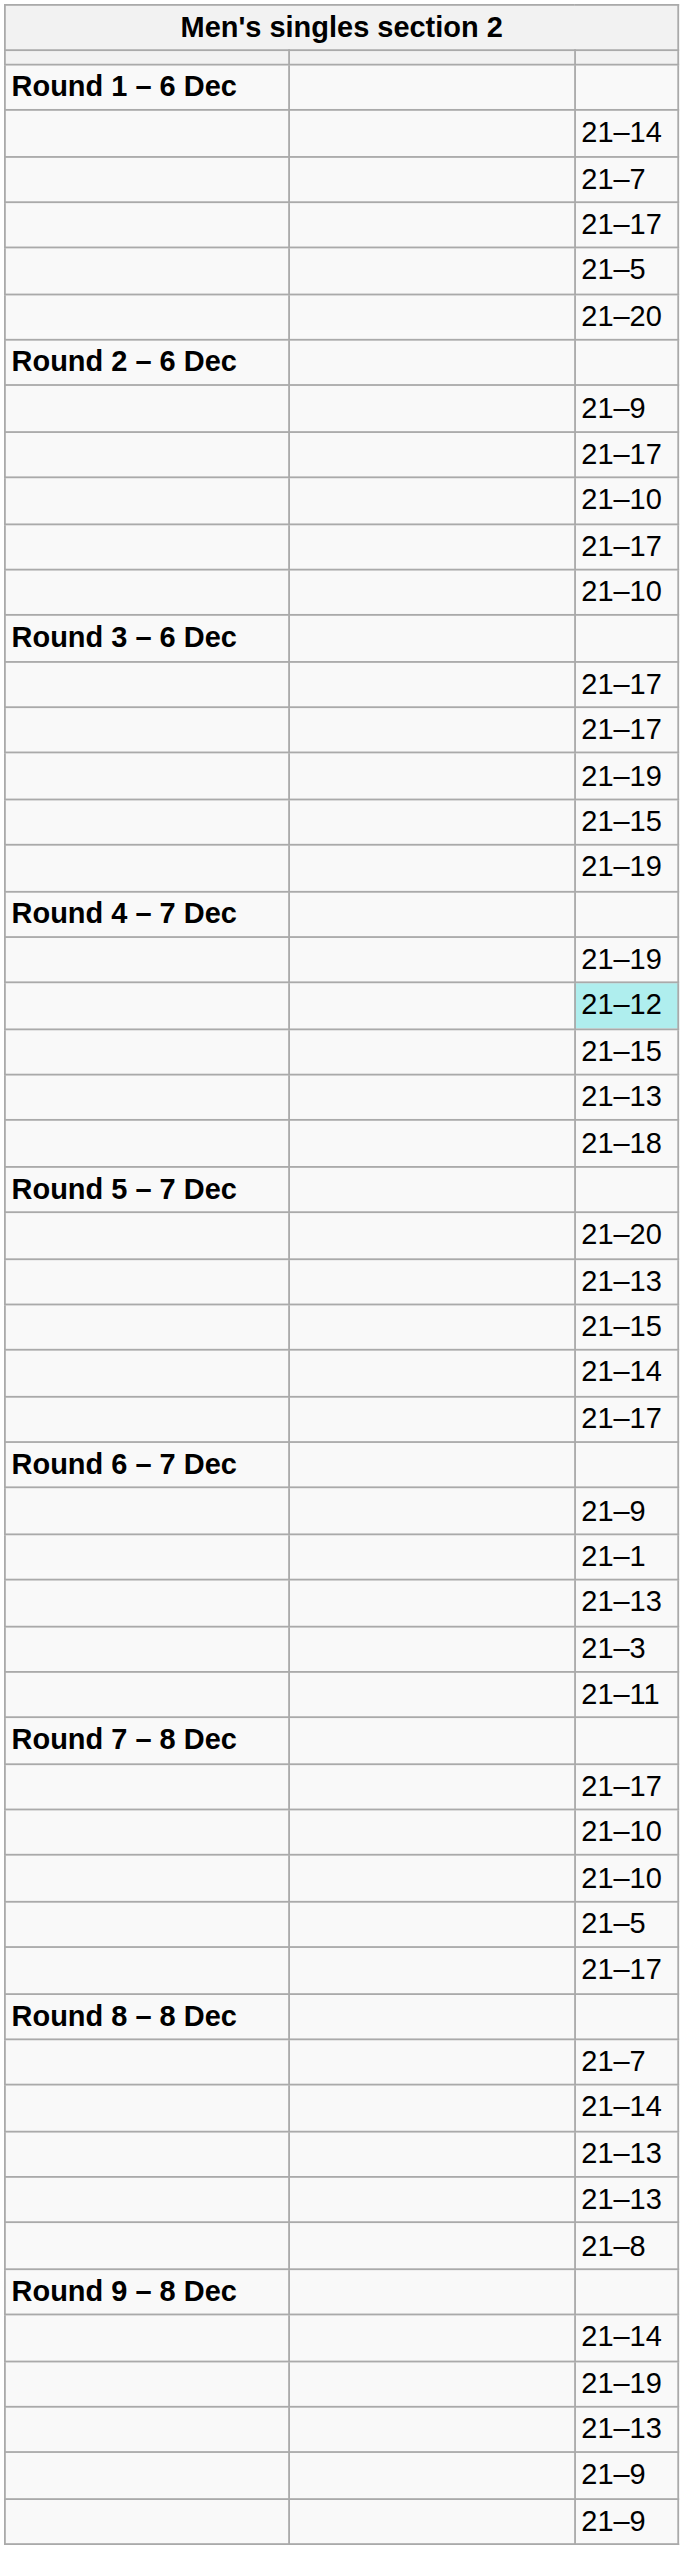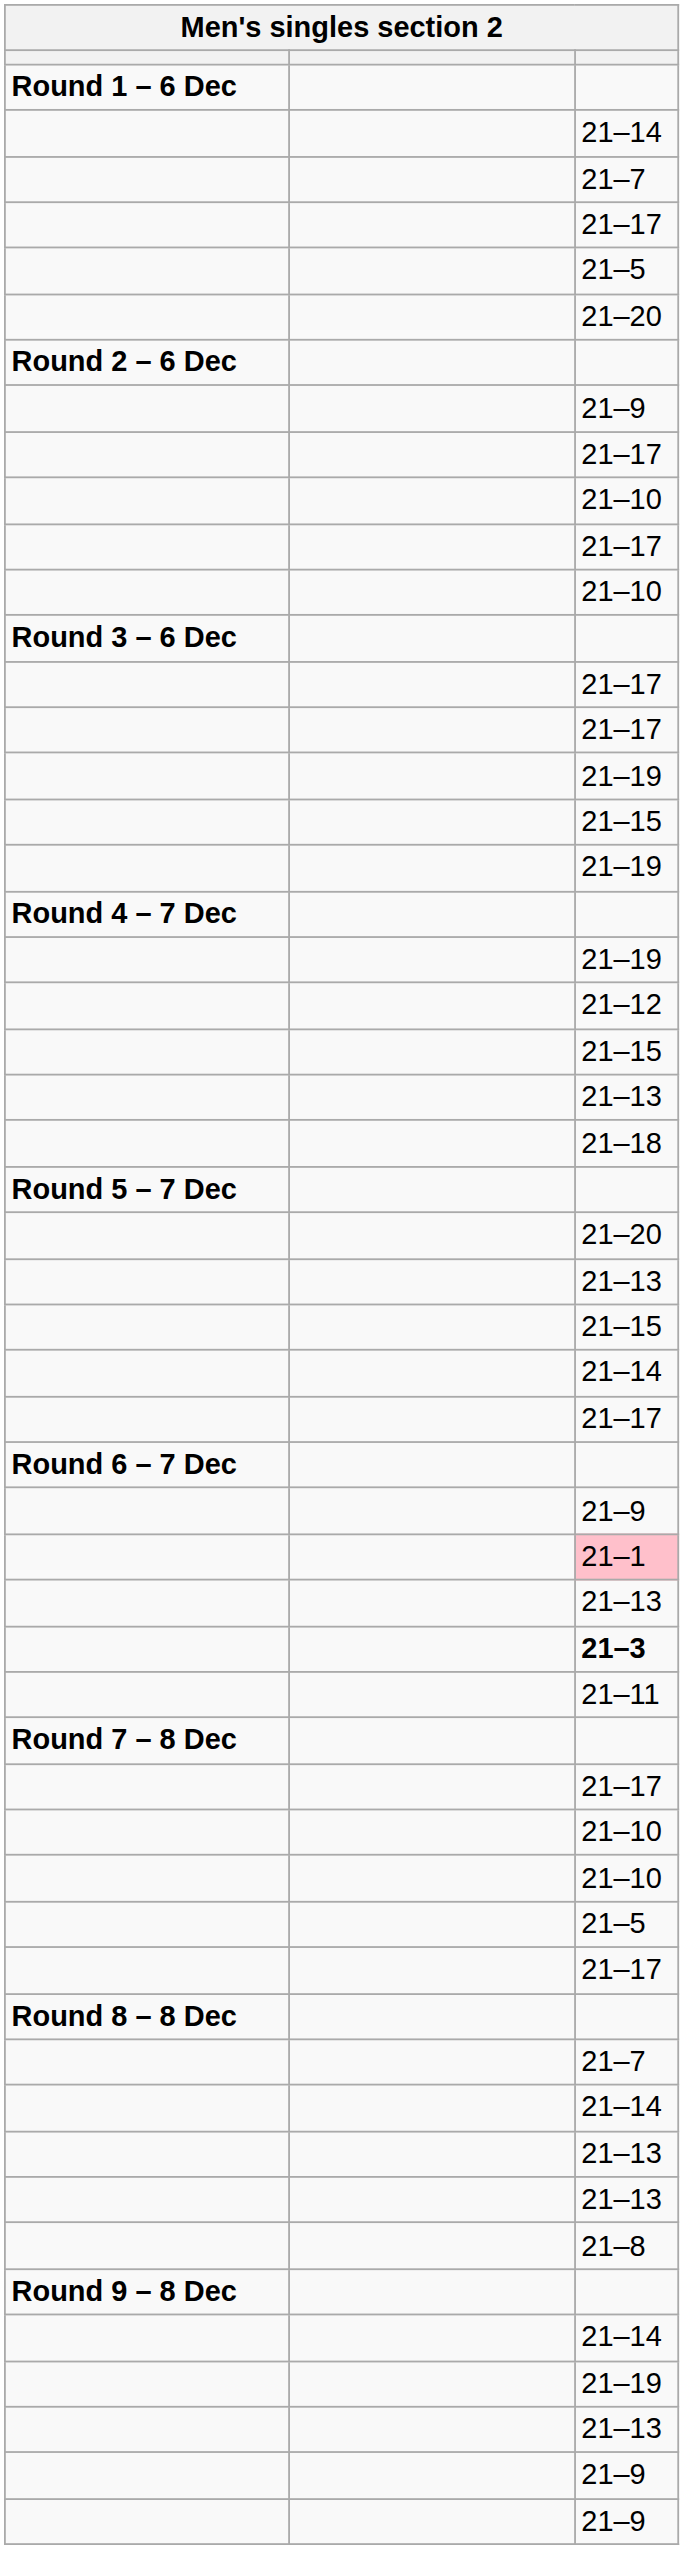(622, 1005) paleturquoise background -> (622, 1005) no background
(613, 1556) no background -> (613, 1556) pink background
(613, 1648) normal -> (613, 1648) bold
